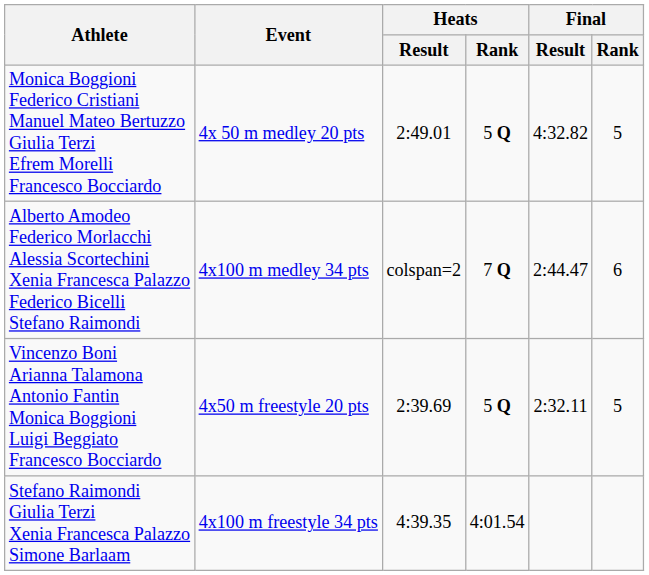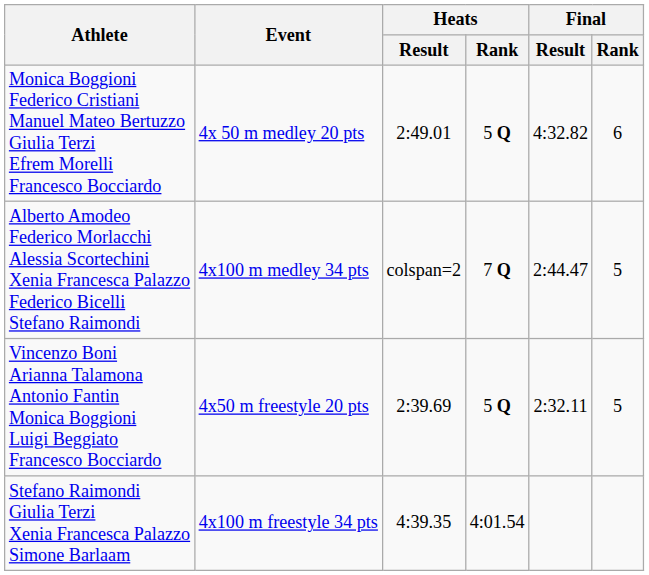(618, 133) 5 -> (618, 133) 6
(618, 270) 6 -> (618, 270) 5
